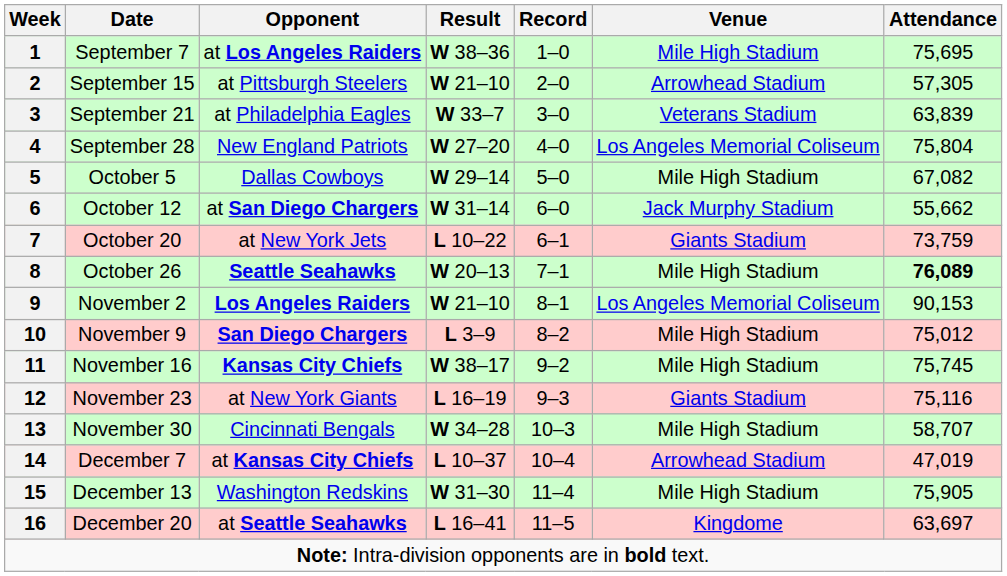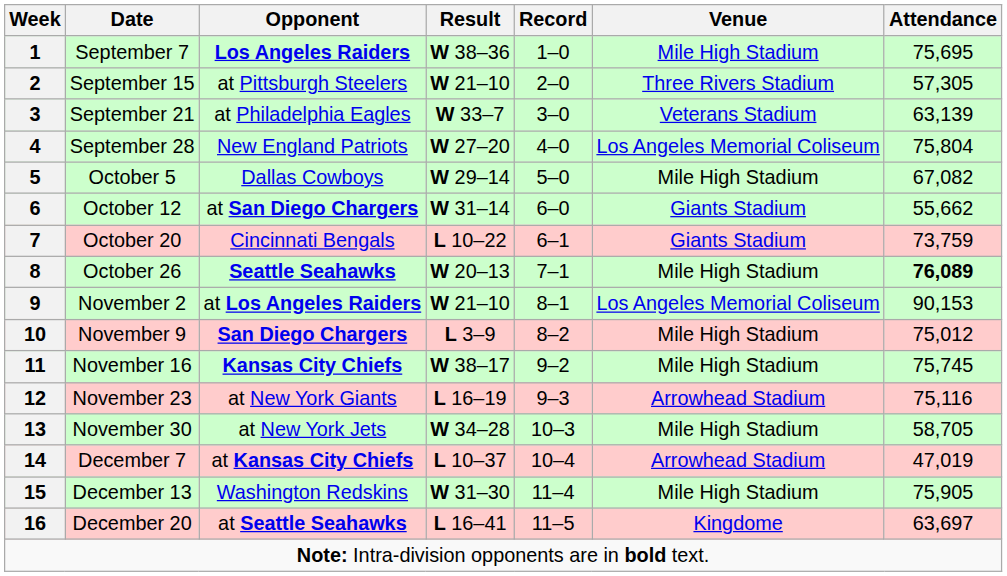(312, 51) at Los Angeles Raiders -> (312, 51) Los Angeles Raiders
(738, 83) Arrowhead Stadium -> (738, 83) Three Rivers Stadium
(943, 114) 63,839 -> (943, 114) 63,139
(738, 209) Jack Murphy Stadium -> (738, 209) Giants Stadium
(312, 240) at New York Jets -> (312, 240) Cincinnati Bengals
(312, 303) Los Angeles Raiders -> (312, 303) at Los Angeles Raiders
(738, 397) Giants Stadium -> (738, 397) Arrowhead Stadium
(312, 429) Cincinnati Bengals -> (312, 429) at New York Jets
(943, 429) 58,707 -> (943, 429) 58,705
